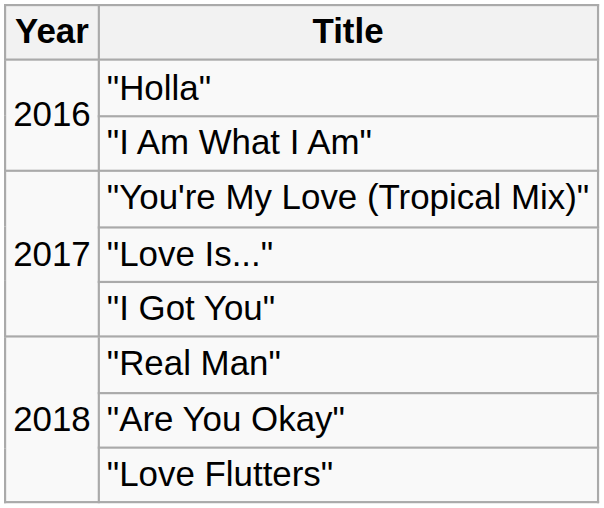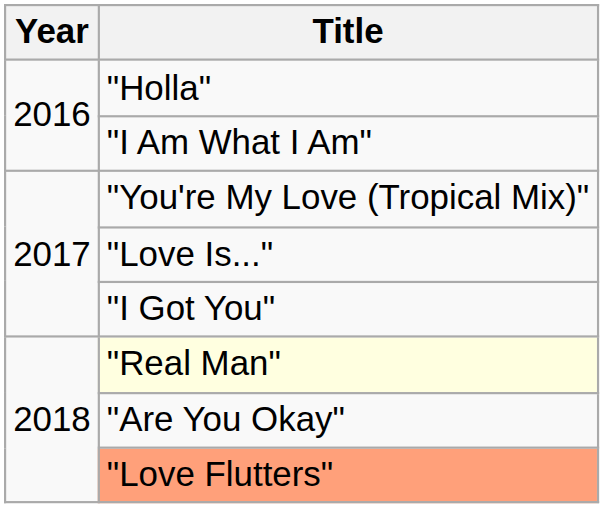(194, 364) no background -> (194, 364) lightyellow background
(220, 474) no background -> (220, 474) lightsalmon background
